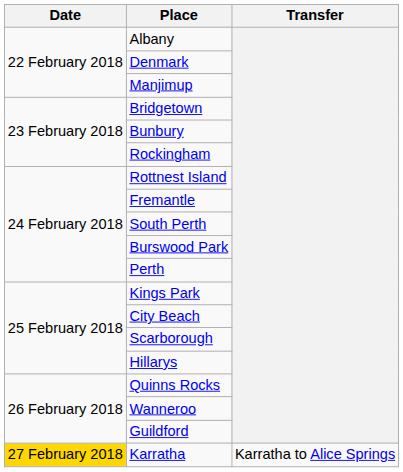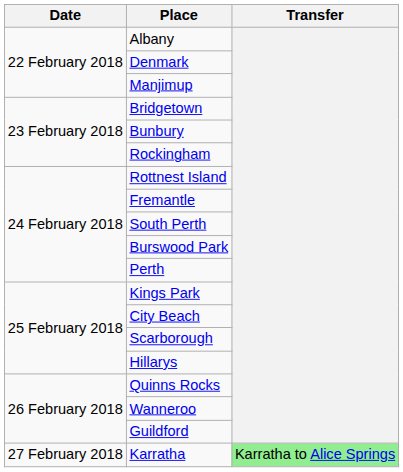(65, 454) gold background -> (65, 454) no background
(315, 454) no background -> (315, 454) lightgreen background
